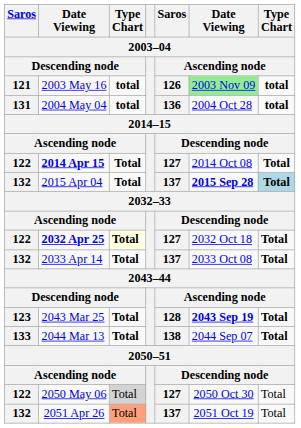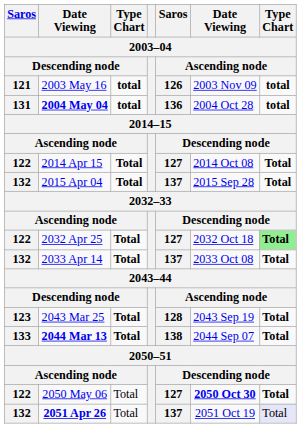(224, 85) lightgreen background -> (225, 85) no background
(74, 104) normal -> (75, 104) bold
(73, 162) bold -> (72, 162) normal
(223, 182) bold -> (224, 182) normal
(276, 182) lightblue background -> (278, 182) no background
(73, 239) bold -> (72, 239) normal
(125, 239) lightyellow background -> (127, 239) no background
(274, 239) no background -> (276, 239) lightgreen background
(223, 317) bold -> (224, 317) normal
(73, 336) normal -> (74, 336) bold
(124, 394) lightgrey background -> (126, 394) no background
(224, 394) normal -> (225, 394) bold
(273, 394) normal -> (276, 394) bold
(74, 413) normal -> (75, 413) bold
(124, 413) lightsalmon background -> (126, 413) no background
(273, 413) no background -> (275, 413) lavender background
